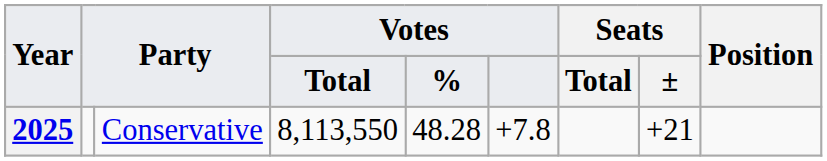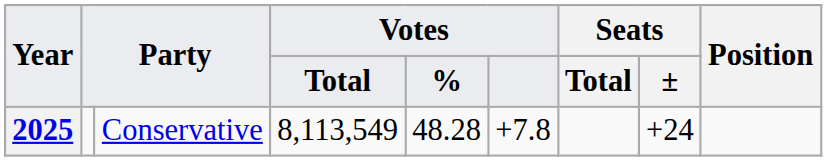(338, 130) 8,113,550 -> (338, 130) 8,113,549
(670, 130) +21 -> (670, 130) +24
